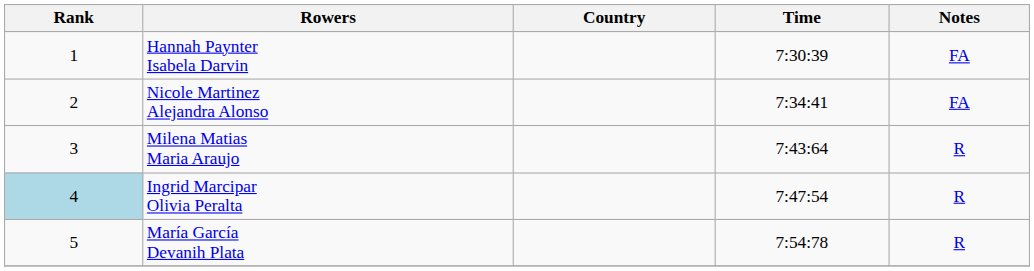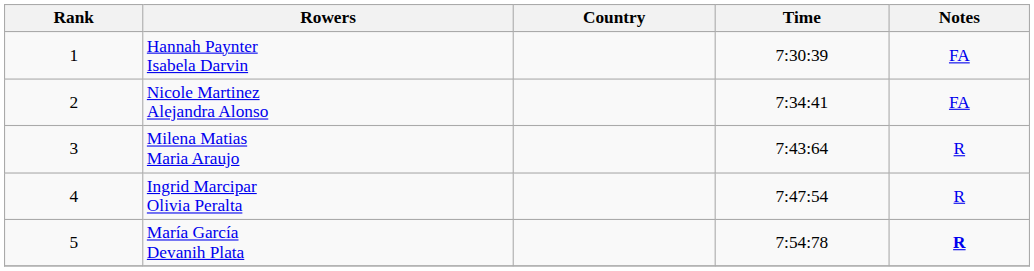(74, 195) lightblue background -> (74, 195) no background
(959, 242) normal -> (959, 242) bold
